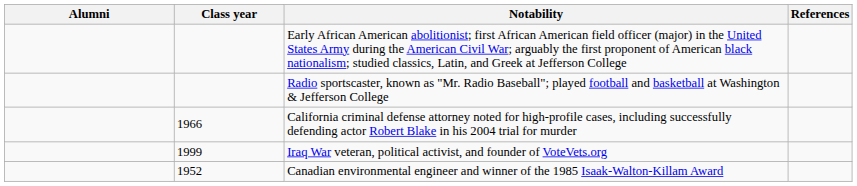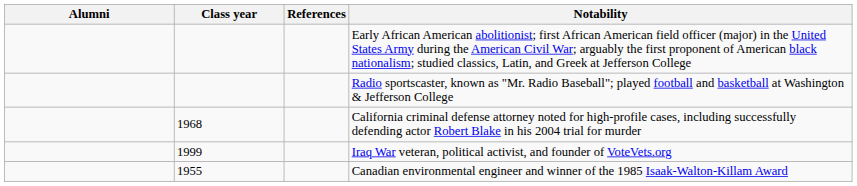columns swapped: (536, 14) <-> (820, 14)
(190, 124) 1966 -> (190, 124) 1968
(190, 171) 1952 -> (190, 171) 1955
